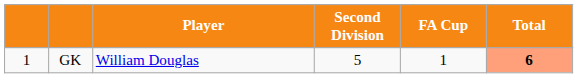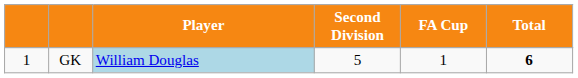(147, 60) no background -> (147, 60) lightblue background
(529, 60) lightsalmon background -> (529, 60) no background
